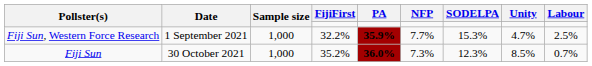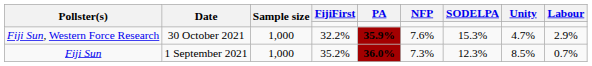(206, 35) 1 September 2021 -> (206, 35) 30 October 2021
(422, 35) 7.7% -> (422, 35) 7.6%
(566, 35) 2.5% -> (566, 35) 2.9%
(206, 53) 30 October 2021 -> (206, 53) 1 September 2021
